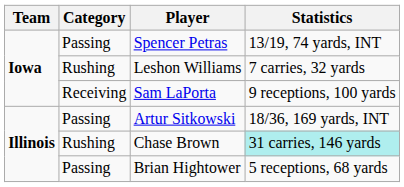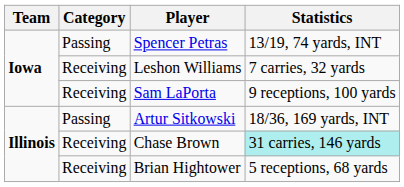(89, 68) Rushing -> (94, 68) Receiving
(89, 143) Rushing -> (94, 143) Receiving
(86, 168) Passing -> (94, 168) Receiving
